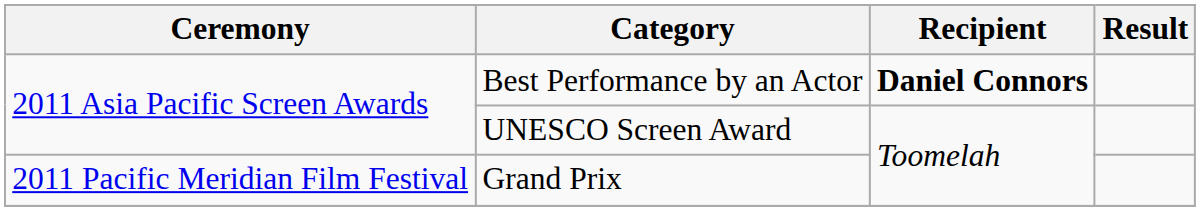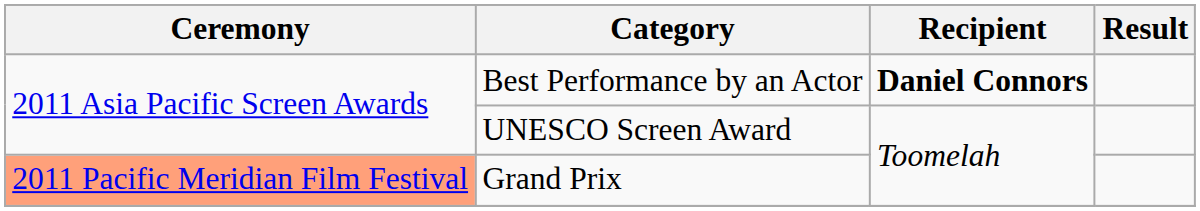(240, 179) no background -> (240, 179) lightsalmon background
